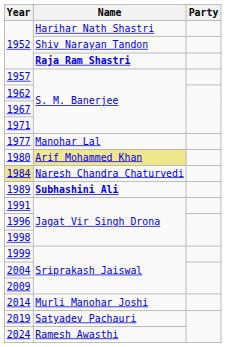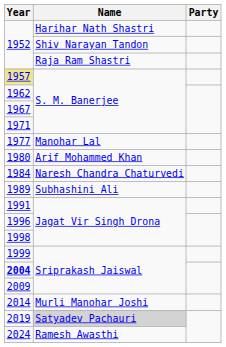(83, 61) bold -> (83, 61) normal
(19, 77) no background -> (19, 77) khaki background
(89, 157) khaki background -> (89, 157) no background
(19, 173) khaki background -> (19, 173) no background
(77, 190) bold -> (77, 190) normal
(19, 270) normal -> (19, 270) bold
(86, 318) no background -> (86, 318) lightgrey background
